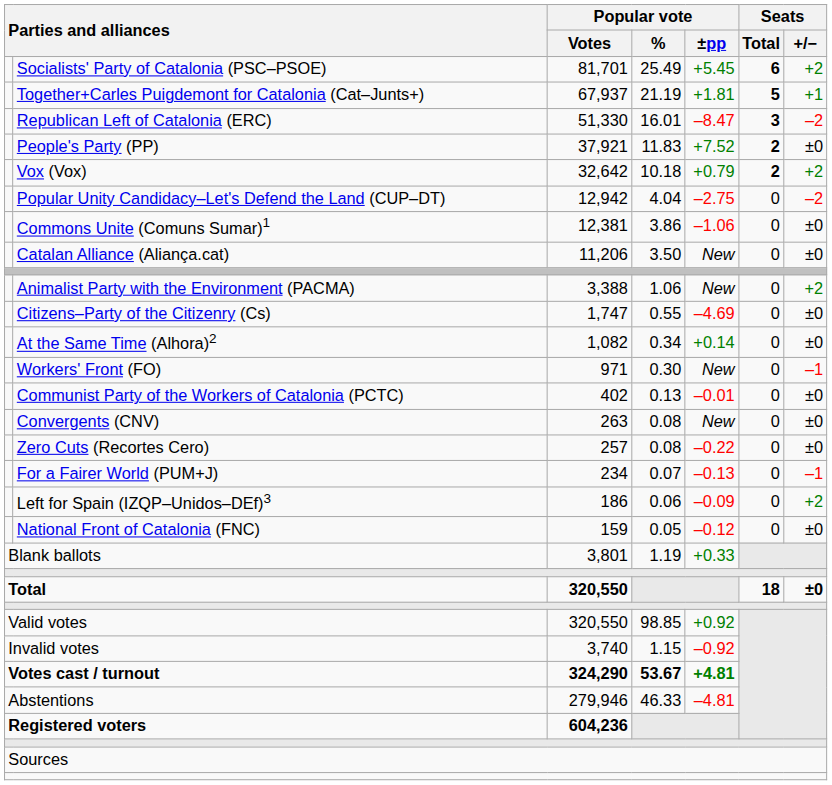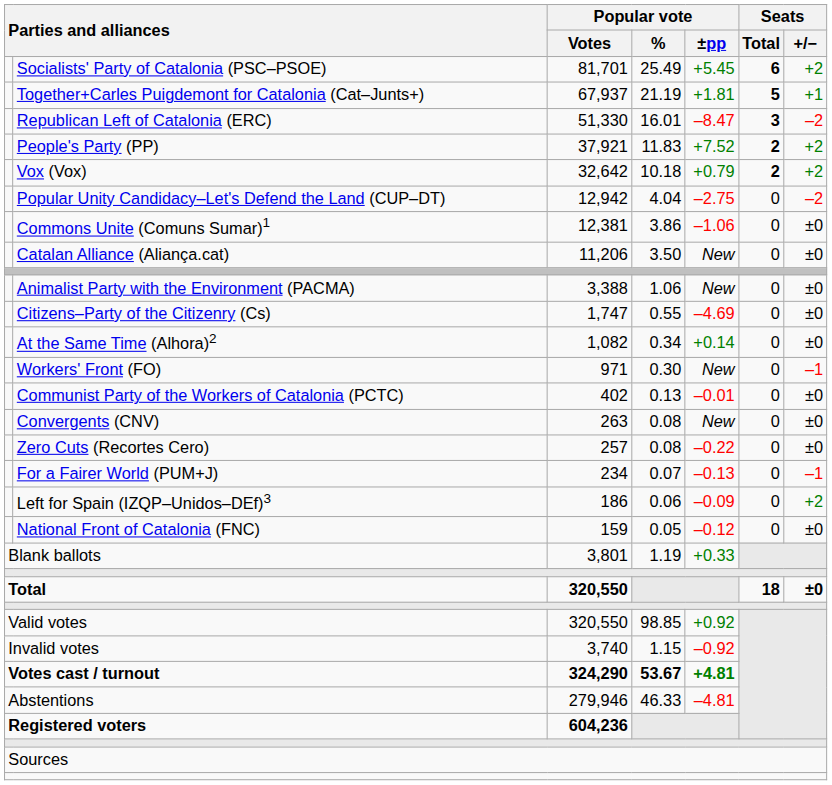(814, 146) ±0 -> (814, 146) +2
(814, 288) +2 -> (814, 288) ±0
